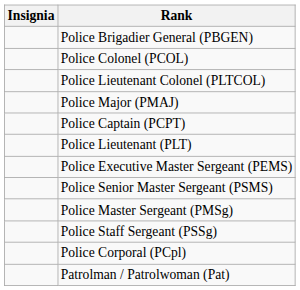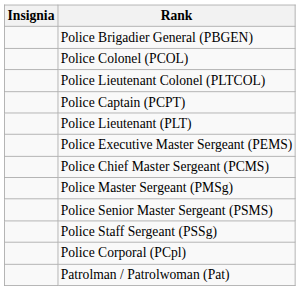- row: (120, 102)
+ row: (165, 166)
rows swapped: (167, 188) <-> (147, 210)
